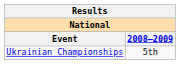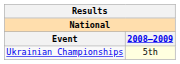(150, 53) no background -> (150, 53) lightyellow background
